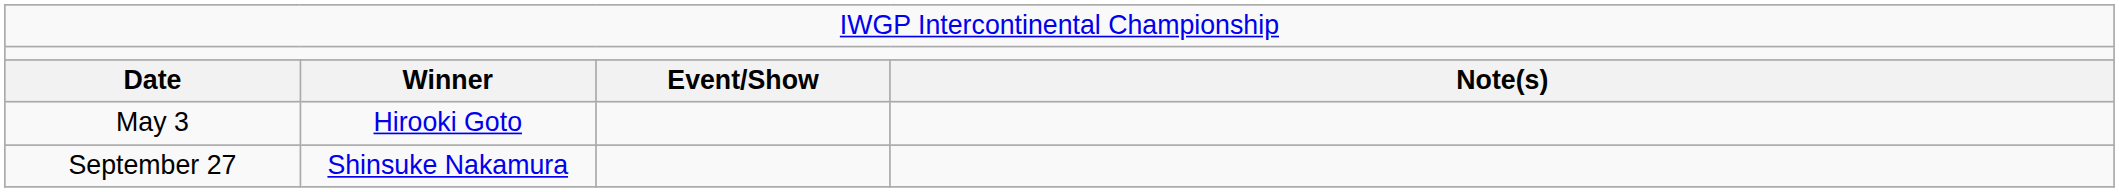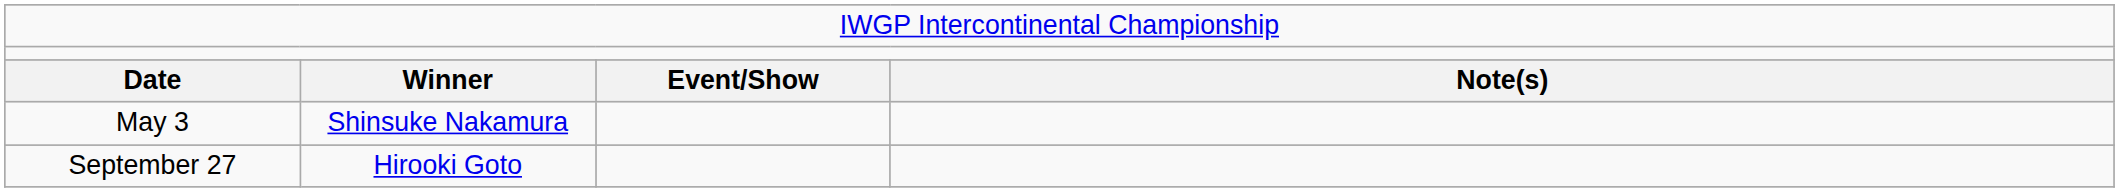(448, 122) Hirooki Goto -> (448, 122) Shinsuke Nakamura
(448, 165) Shinsuke Nakamura -> (448, 165) Hirooki Goto
